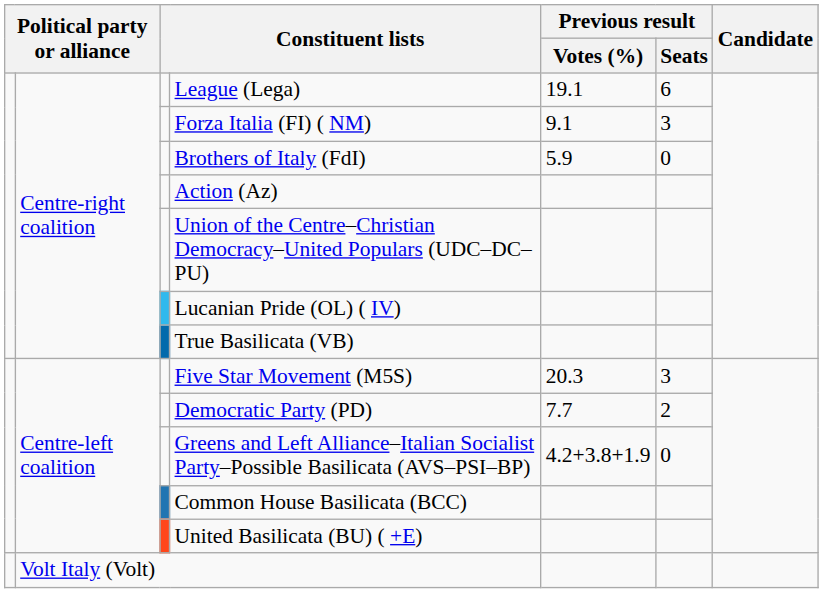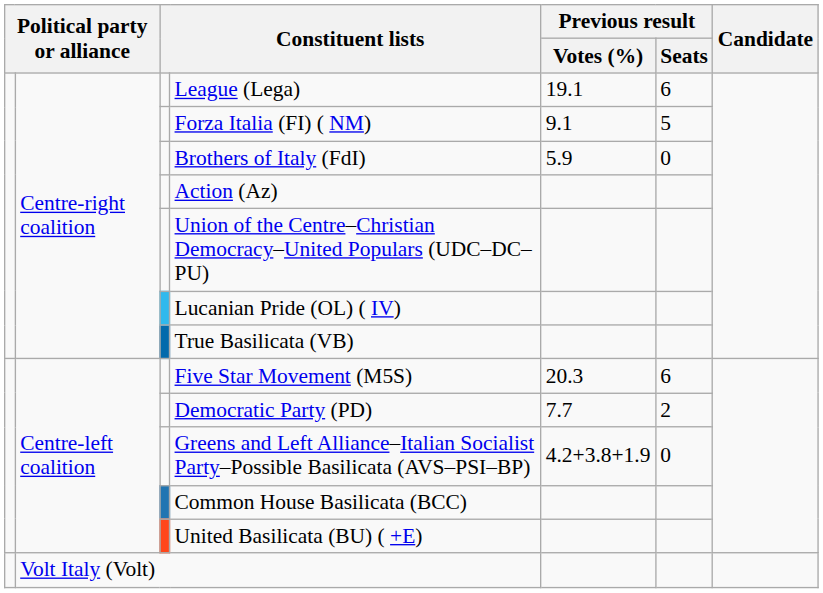(666, 123) 3 -> (666, 123) 5
(666, 375) 3 -> (666, 375) 6
